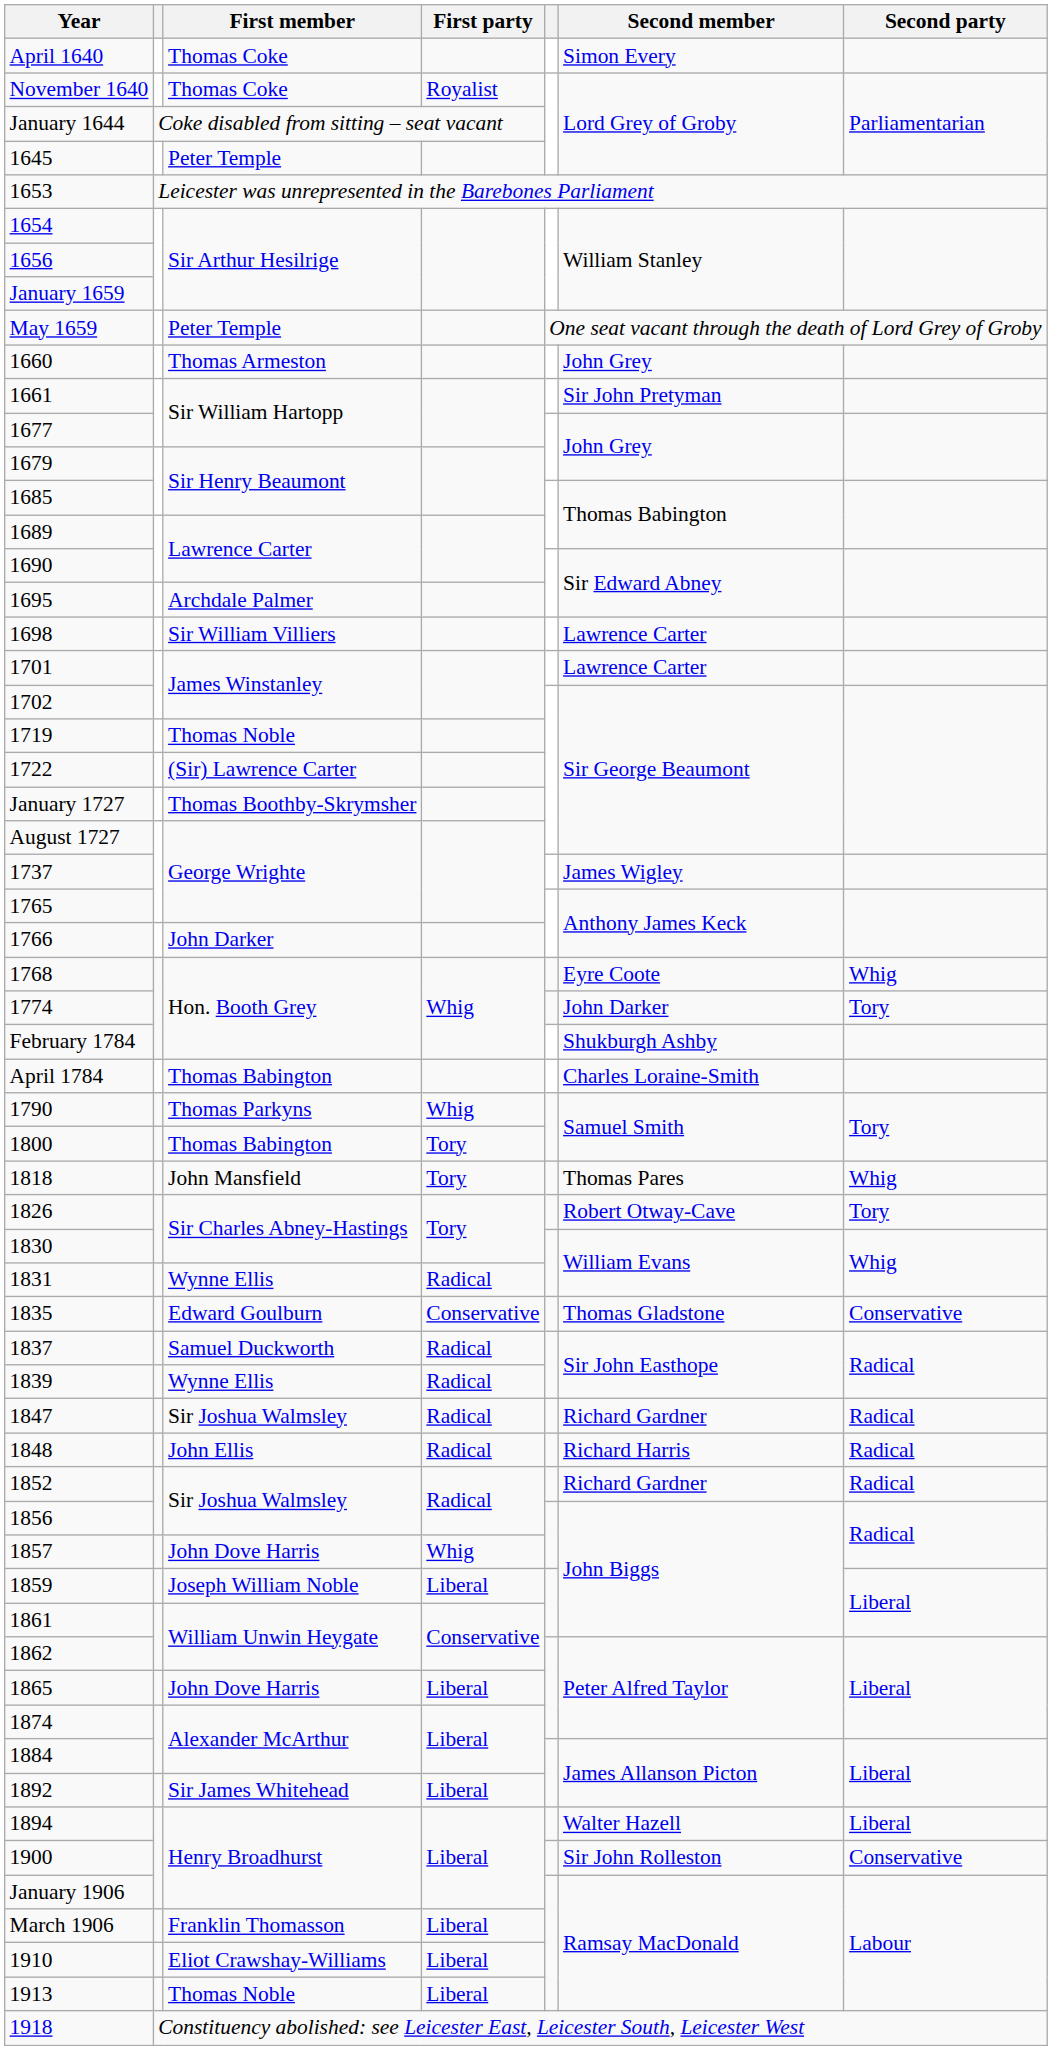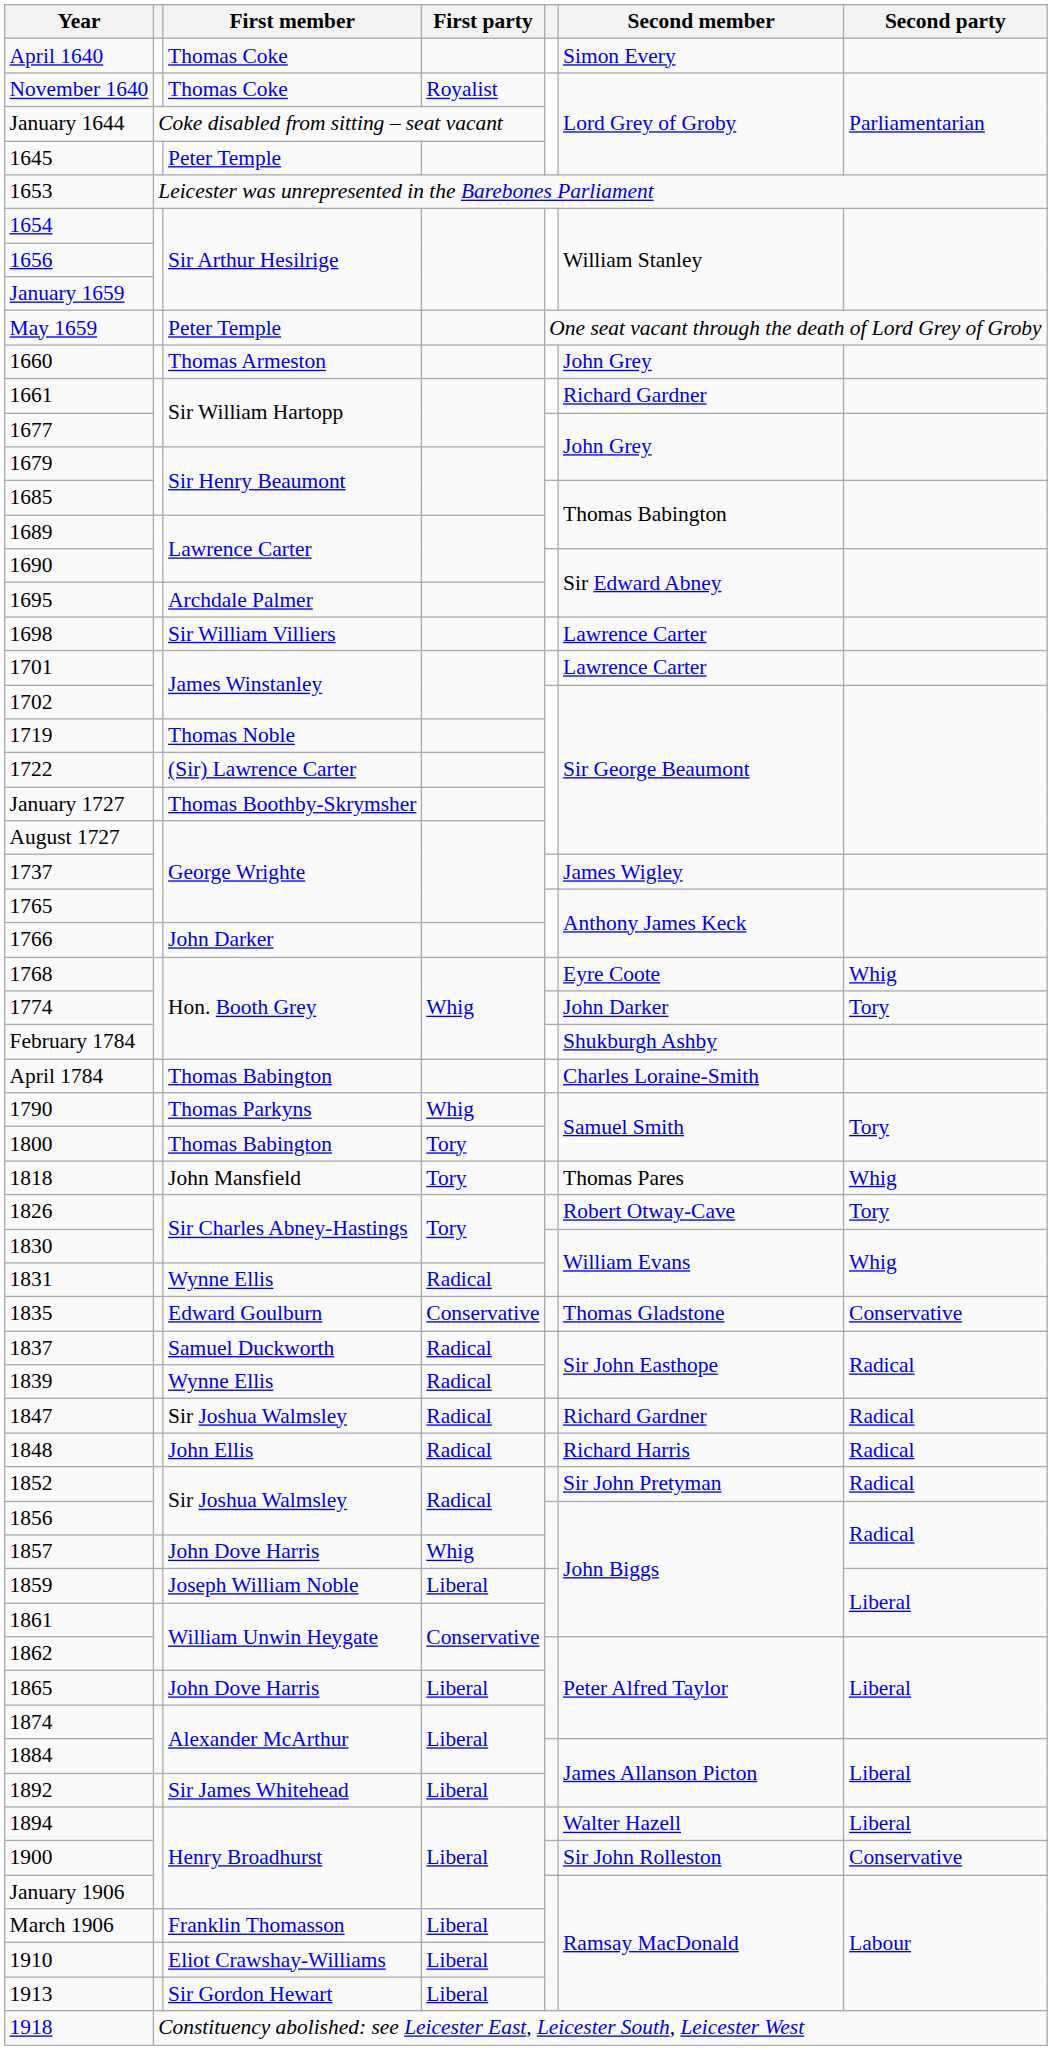(642, 395) Sir John Pretyman -> (635, 395) Richard Gardner
(635, 1483) Richard Gardner -> (642, 1483) Sir John Pretyman
(232, 1993) Thomas Noble -> (250, 1993) Sir Gordon Hewart
